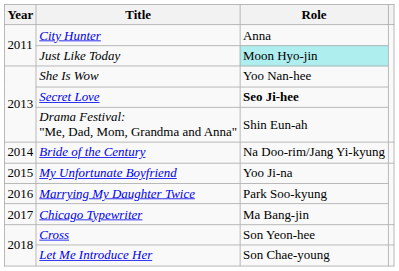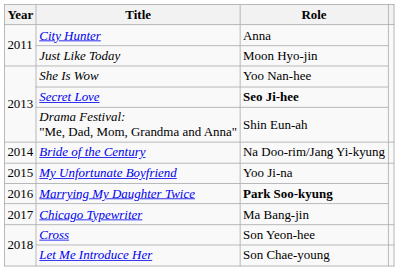(280, 55) paleturquoise background -> (280, 55) no background
(285, 193) normal -> (288, 193) bold
